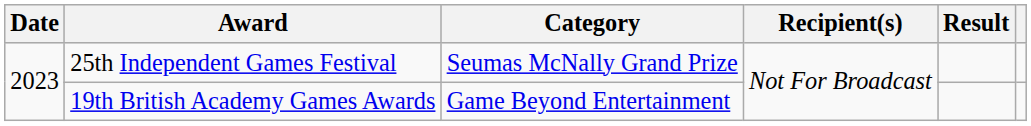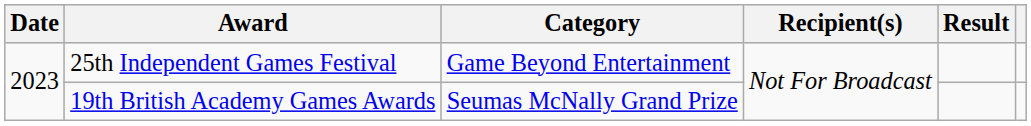(592, 62) Seumas McNally Grand Prize -> (588, 62) Game Beyond Entertainment
(588, 100) Game Beyond Entertainment -> (592, 100) Seumas McNally Grand Prize
